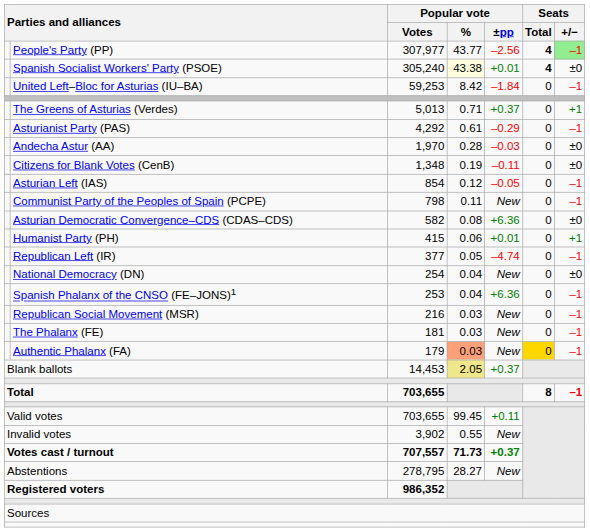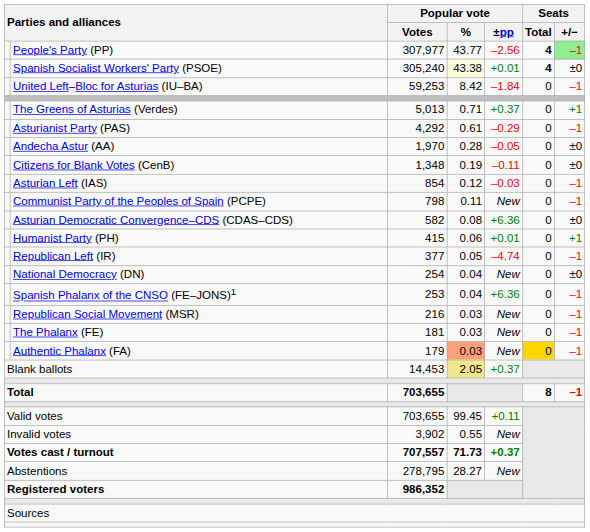(505, 146) –0.03 -> (505, 146) –0.05
(505, 183) –0.05 -> (505, 183) –0.03
